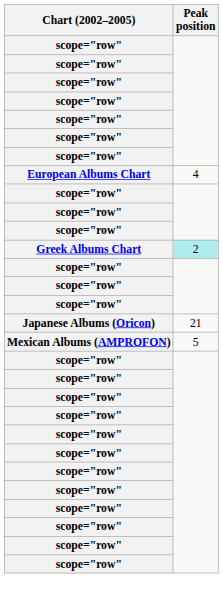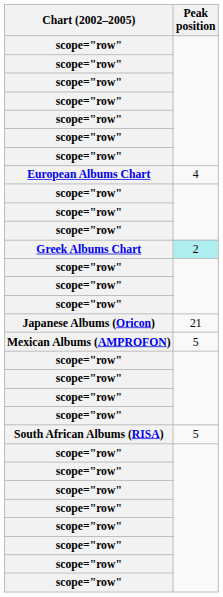+ row: (89, 434)
